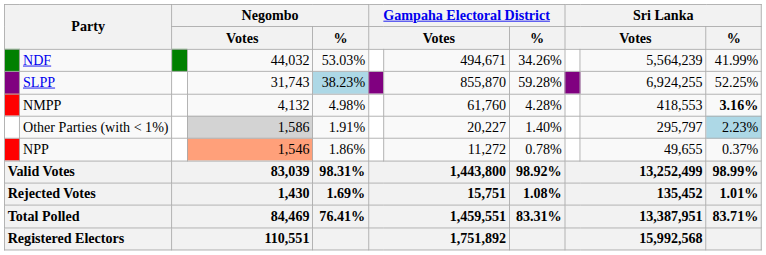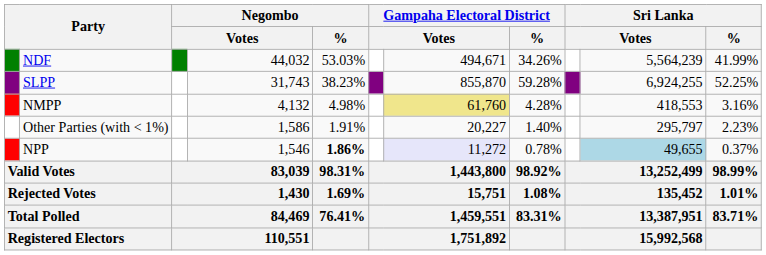(343, 82) lightblue background -> (343, 82) no background
(487, 104) no background -> (487, 104) khaki background
(739, 104) bold -> (740, 104) normal
(294, 127) lightgrey background -> (294, 127) no background
(740, 127) lightblue background -> (740, 127) no background
(294, 149) lightsalmon background -> (294, 149) no background
(347, 149) normal -> (346, 149) bold
(487, 149) no background -> (487, 149) lavender background
(683, 149) no background -> (683, 149) lightblue background
